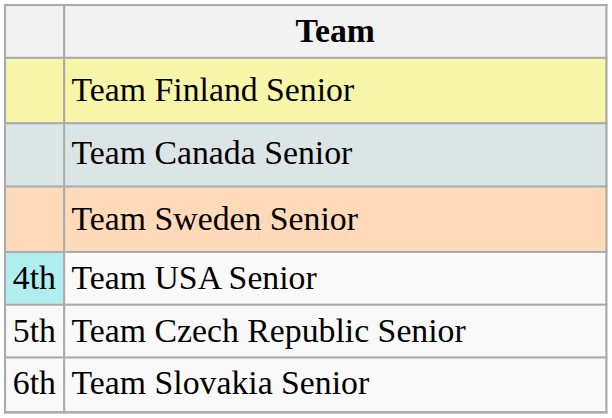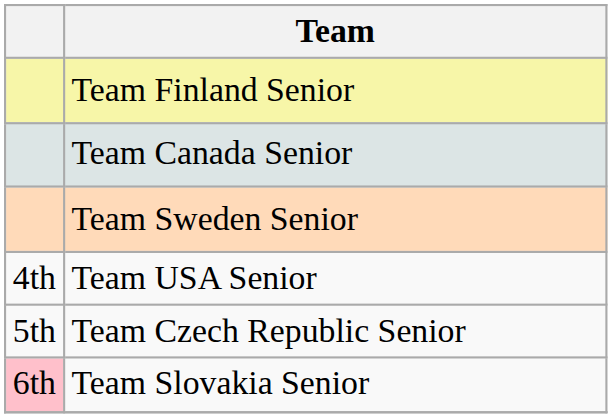(34, 277) paleturquoise background -> (34, 277) no background
(34, 384) no background -> (34, 384) pink background
